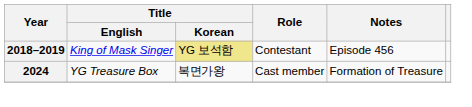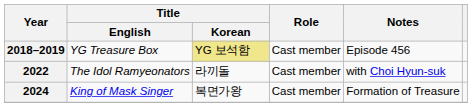(122, 51) King of Mask Singer -> (114, 51) YG Treasure Box
(283, 51) Contestant -> (306, 51) Cast member
+ row: (36, 71)
(114, 71) YG Treasure Box -> (122, 92) King of Mask Singer
